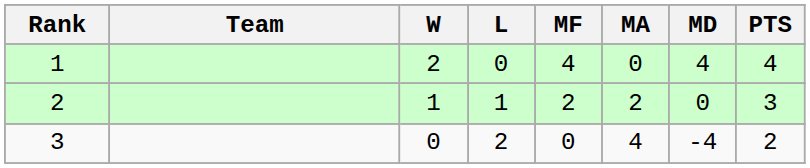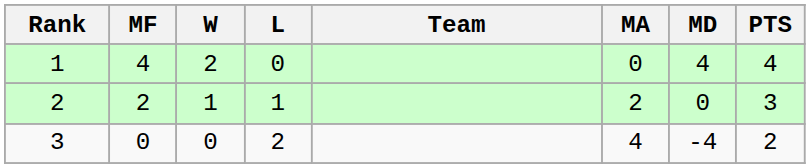columns swapped: (255, 25) <-> (568, 25)
